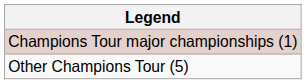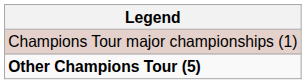(98, 67) normal -> (104, 67) bold
